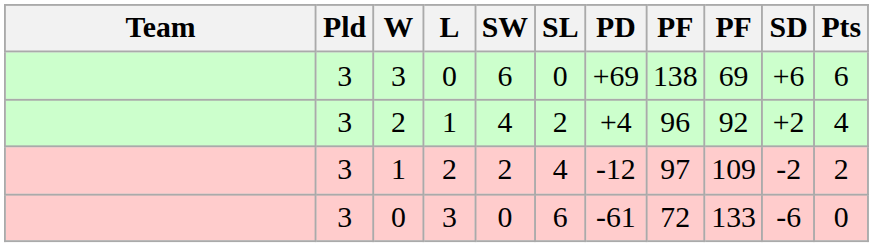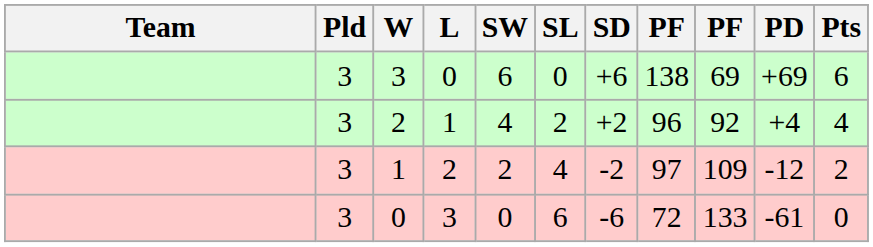columns swapped: (789, 28) <-> (616, 28)
